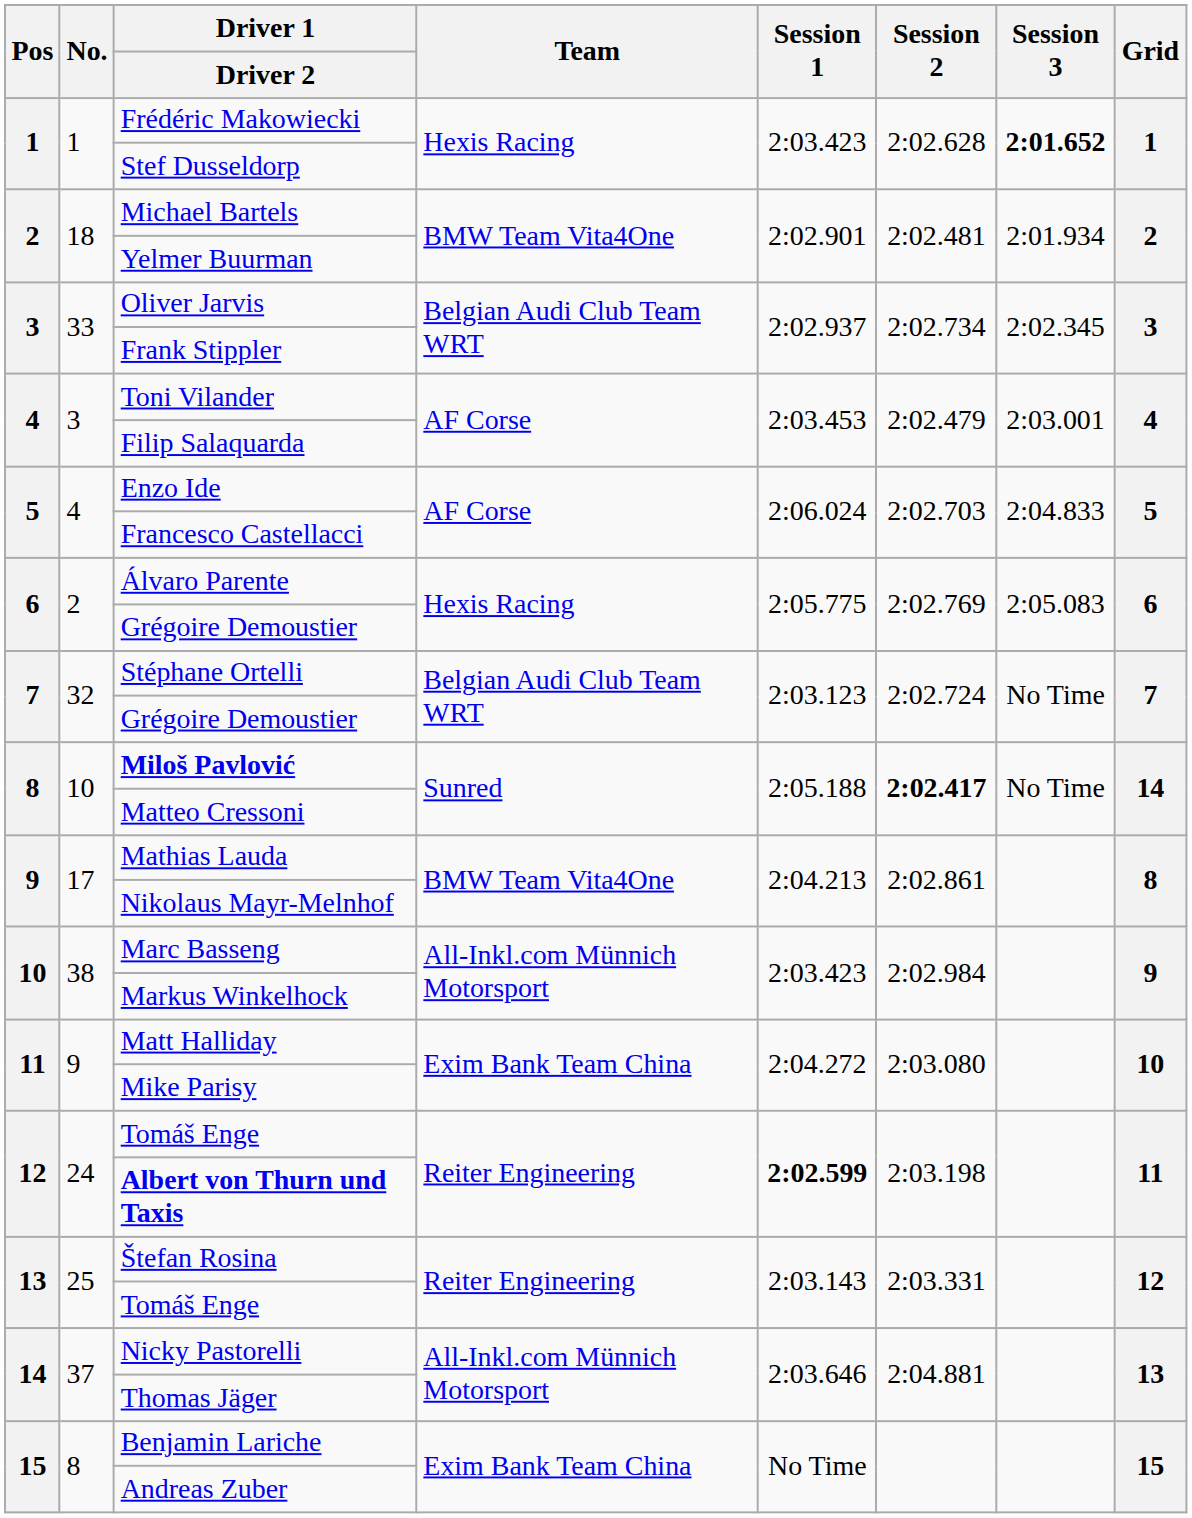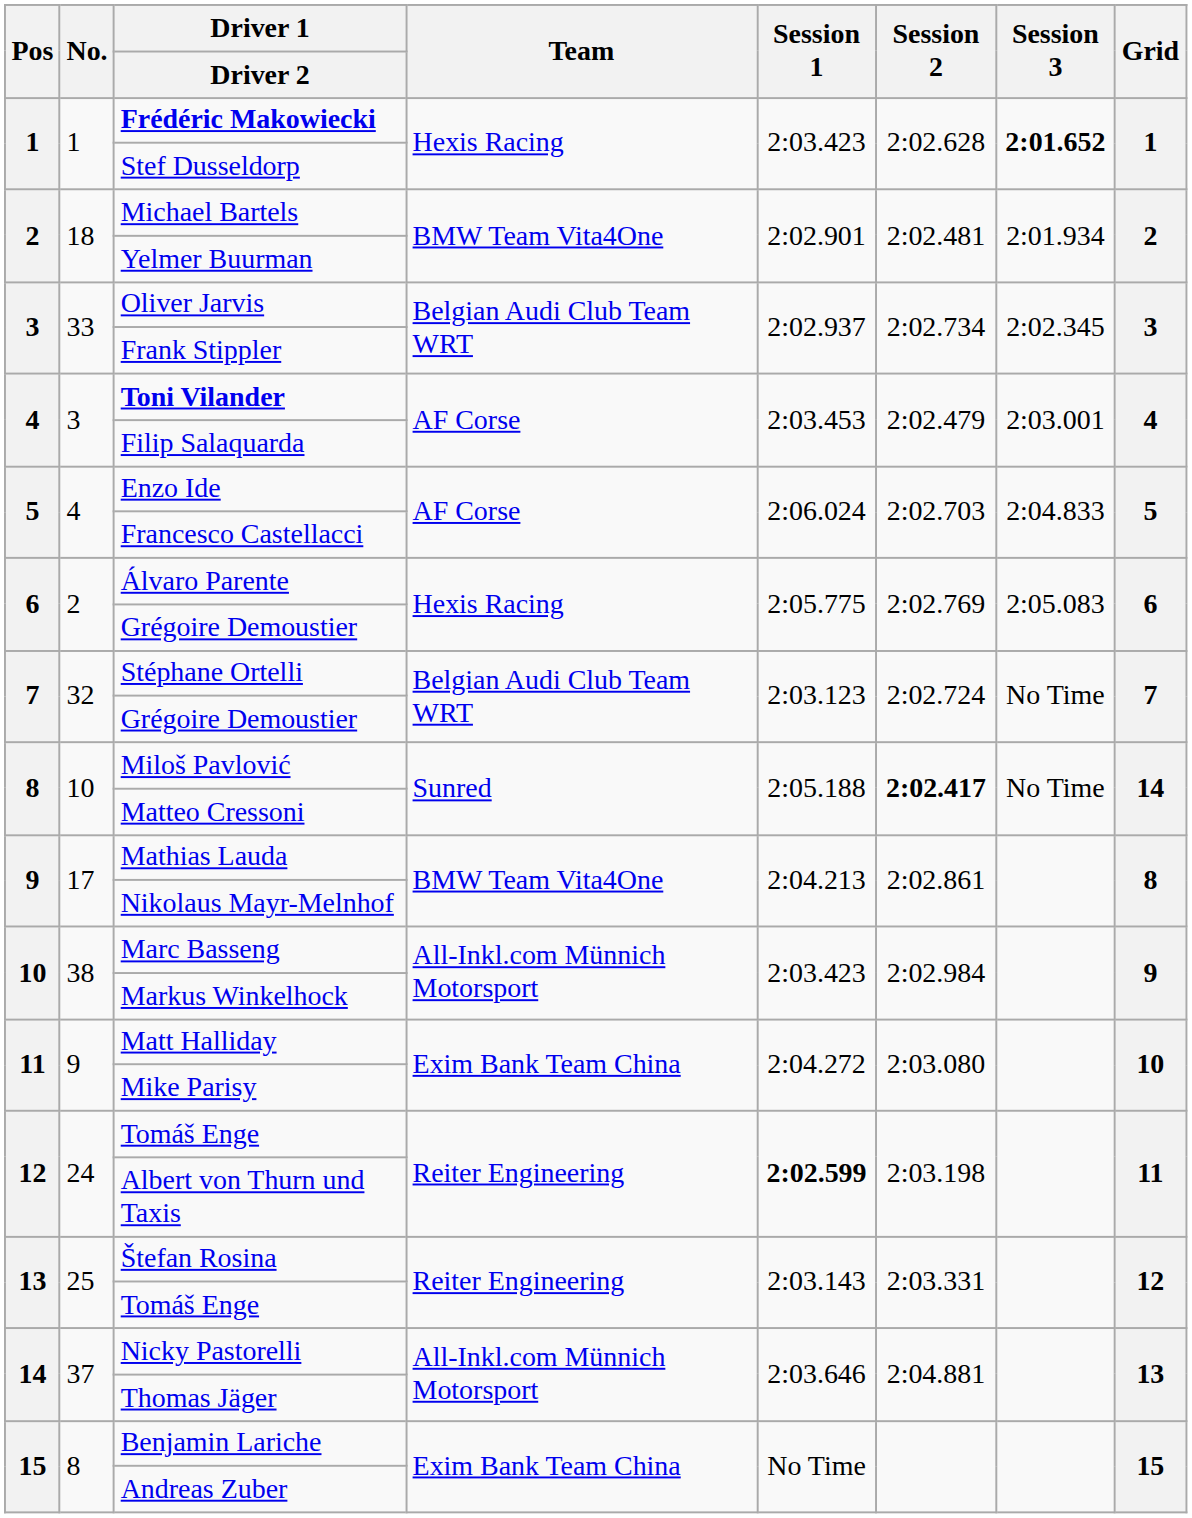(240, 120) normal -> (248, 120) bold
(197, 396) normal -> (203, 396) bold
(208, 765) bold -> (206, 765) normal
(254, 1196) bold -> (243, 1196) normal
